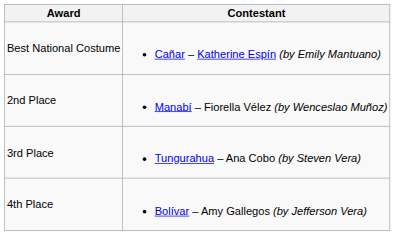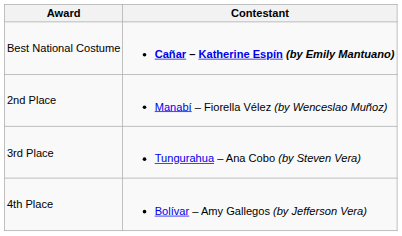(256, 54) normal -> (260, 54) bold
